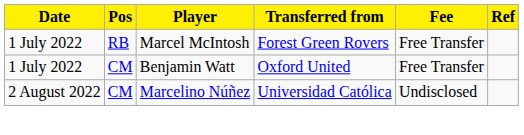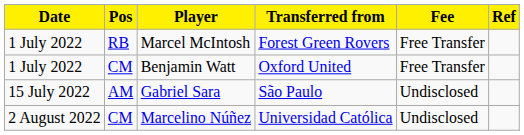+ row: (180, 92)
